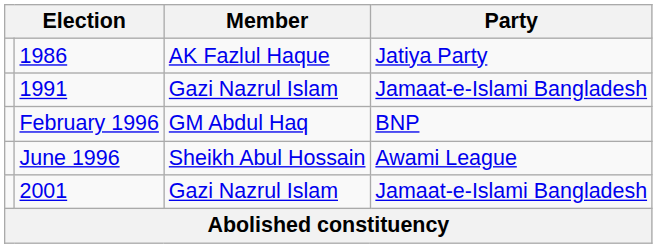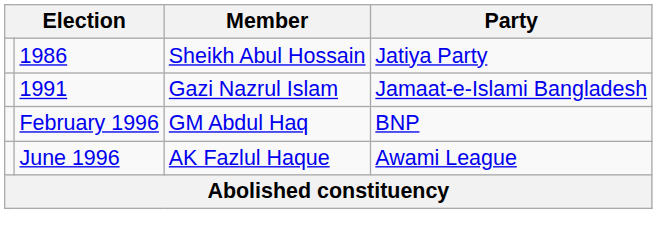(249, 55) AK Fazlul Haque -> (267, 55) Sheikh Abul Hossain
(267, 157) Sheikh Abul Hossain -> (249, 157) AK Fazlul Haque
- row: (43, 191)
